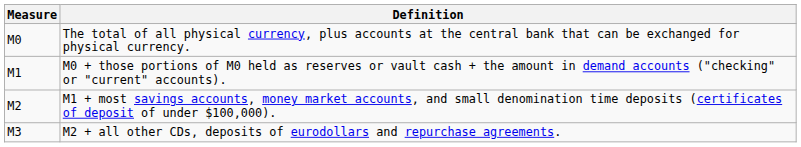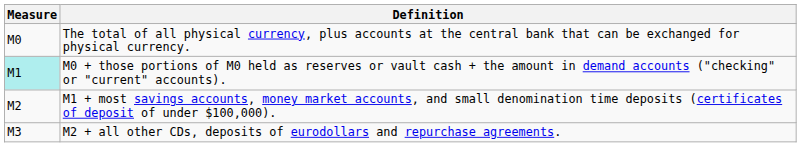(14, 73) no background -> (14, 73) paleturquoise background
